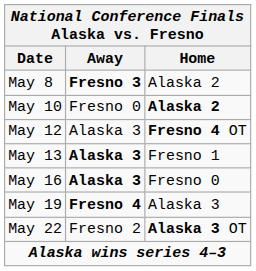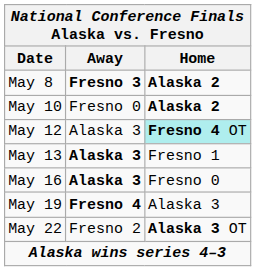(184, 83) normal -> (184, 83) bold
(197, 131) no background -> (197, 131) paleturquoise background
